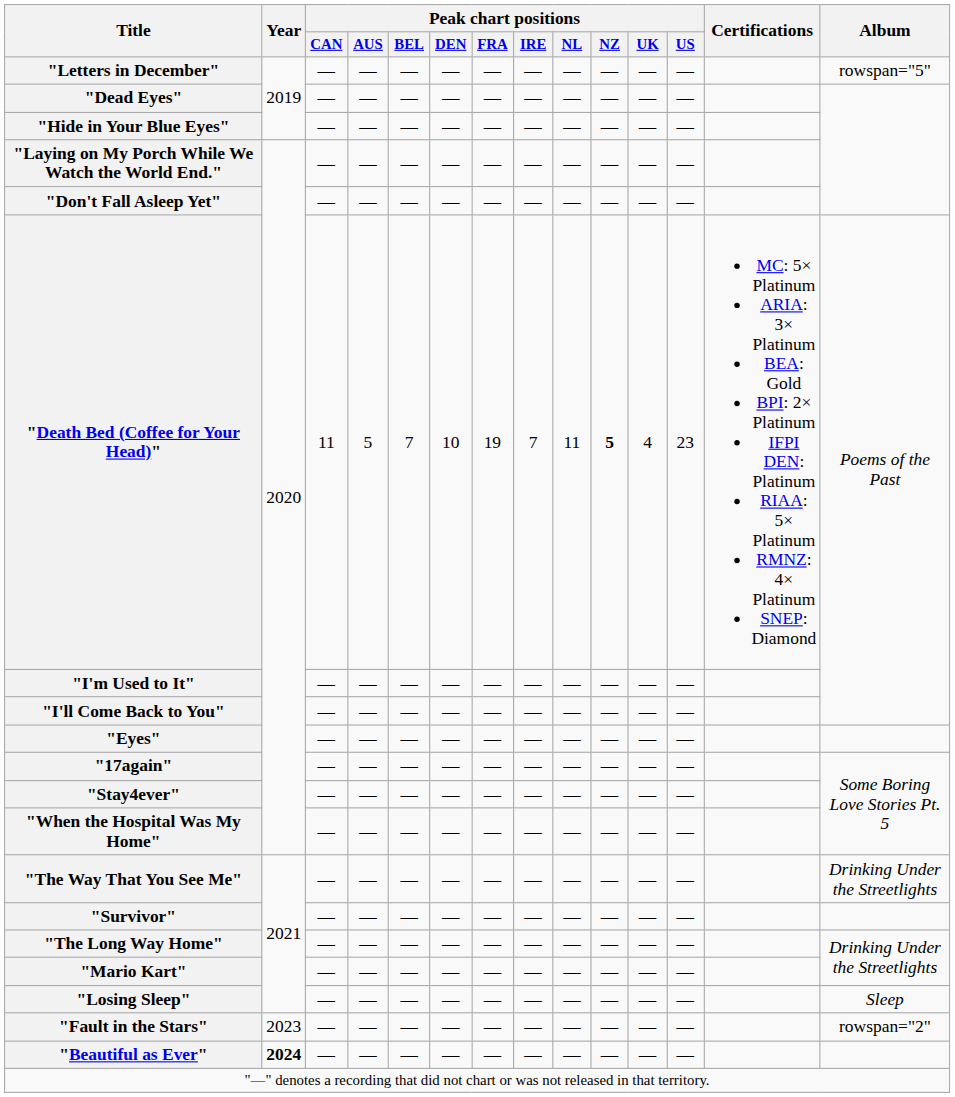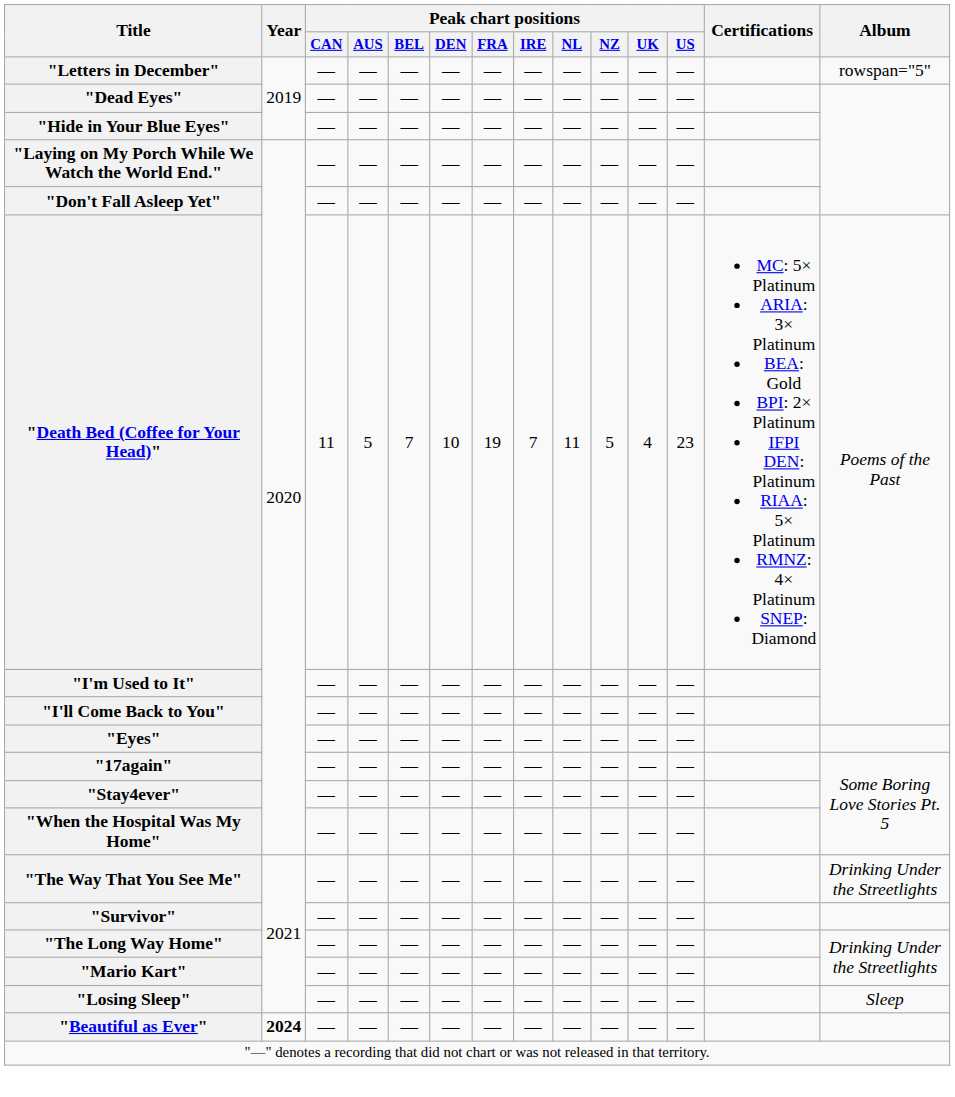(610, 441) bold -> (610, 441) normal
- row: (133, 1026)
